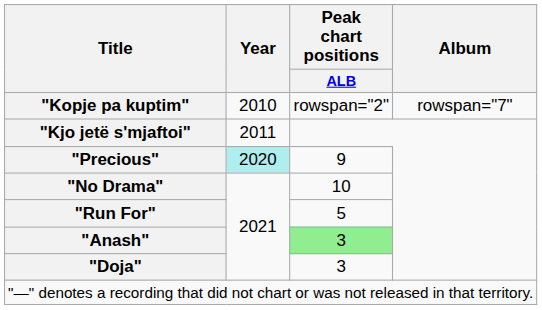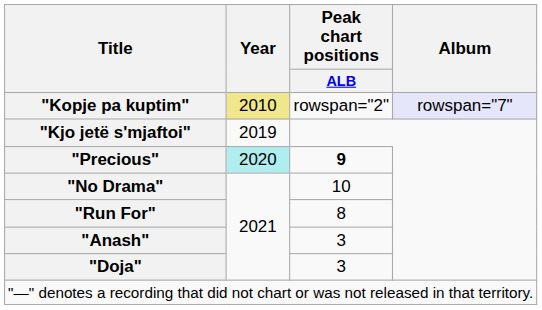(258, 105) no background -> (258, 105) khaki background
(465, 105) no background -> (465, 105) lavender background
(258, 132) 2011 -> (258, 132) 2019
(341, 159) normal -> (341, 159) bold
(341, 213) 5 -> (341, 213) 8
(341, 240) lightgreen background -> (341, 240) no background
